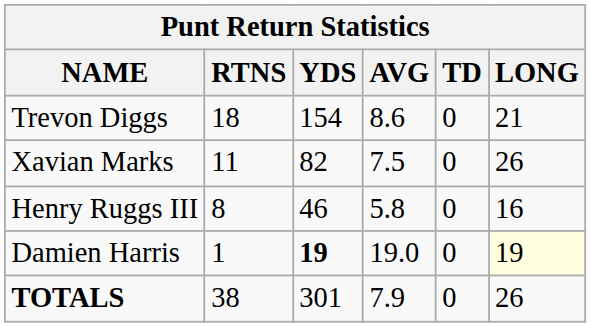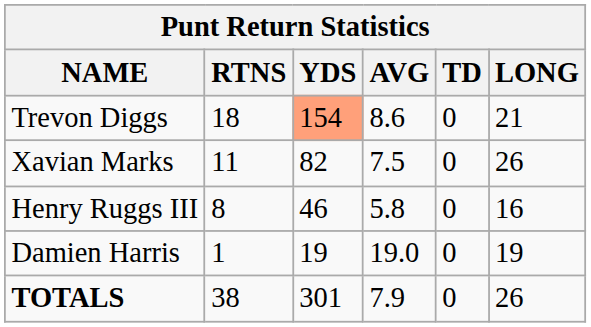(321, 117) no background -> (321, 117) lightsalmon background
(314, 252) bold -> (314, 252) normal
(509, 252) lightyellow background -> (509, 252) no background
